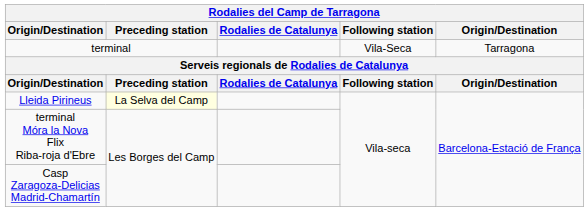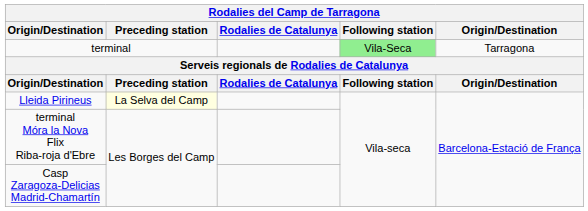(388, 48) no background -> (388, 48) lightgreen background
